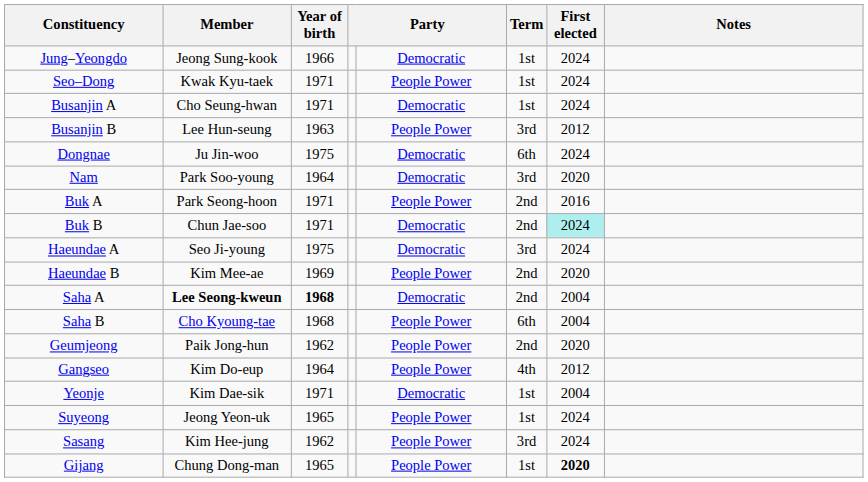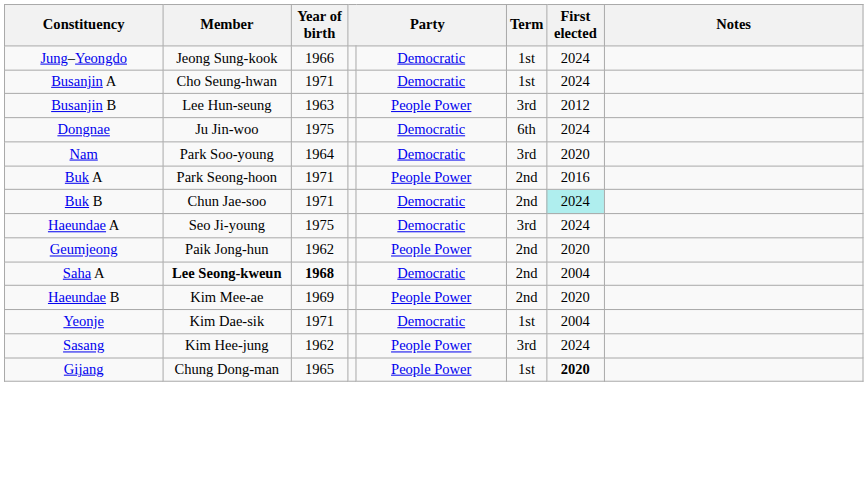- row: (84, 82)
rows swapped: (84, 273) <-> (84, 345)
- row: (84, 321)
- row: (84, 369)
- row: (84, 417)
